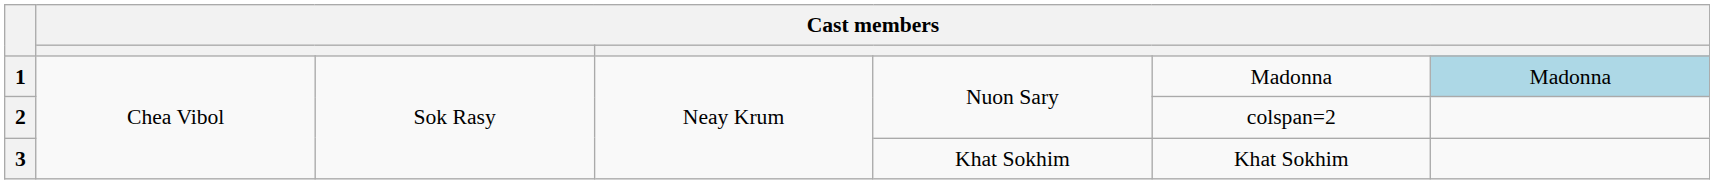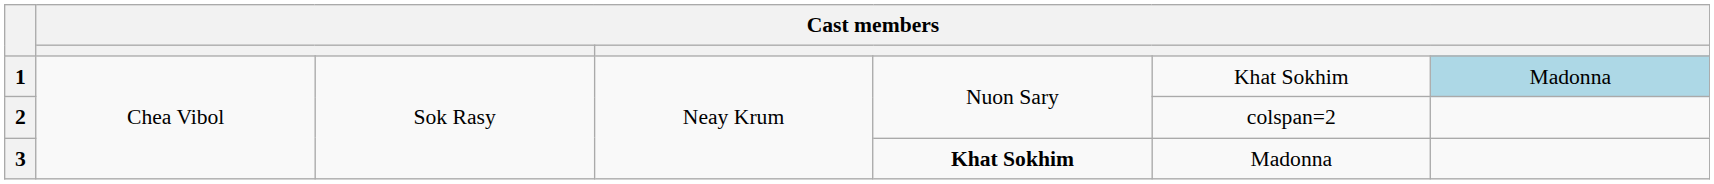(1291, 76) Madonna -> (1291, 76) Khat Sokhim
(1012, 158) normal -> (1012, 158) bold
(1291, 158) Khat Sokhim -> (1291, 158) Madonna
